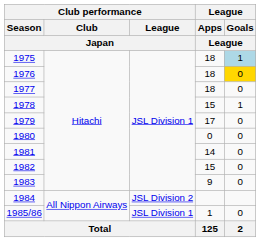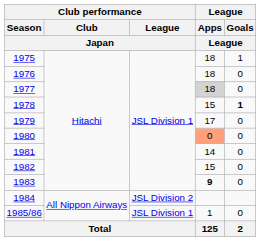(240, 58) lightblue background -> (240, 58) no background
(240, 74) gold background -> (240, 74) no background
(210, 89) no background -> (210, 89) lightgrey background
(240, 105) normal -> (240, 105) bold
(210, 136) no background -> (210, 136) lightsalmon background
(210, 182) normal -> (210, 182) bold
